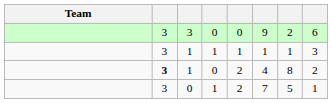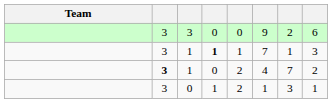(215, 51) normal -> (215, 51) bold
(265, 51) 1 -> (265, 51) 7
(290, 70) 8 -> (290, 70) 7
(265, 89) 7 -> (265, 89) 1
(290, 89) 5 -> (290, 89) 3
